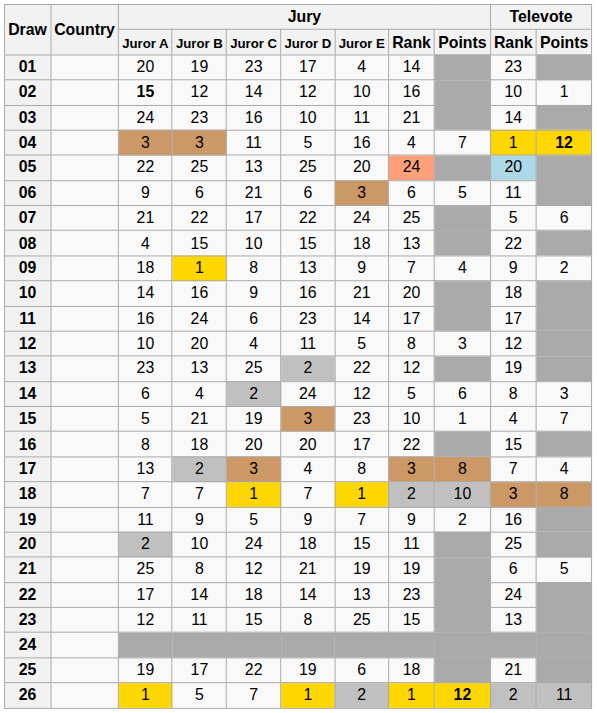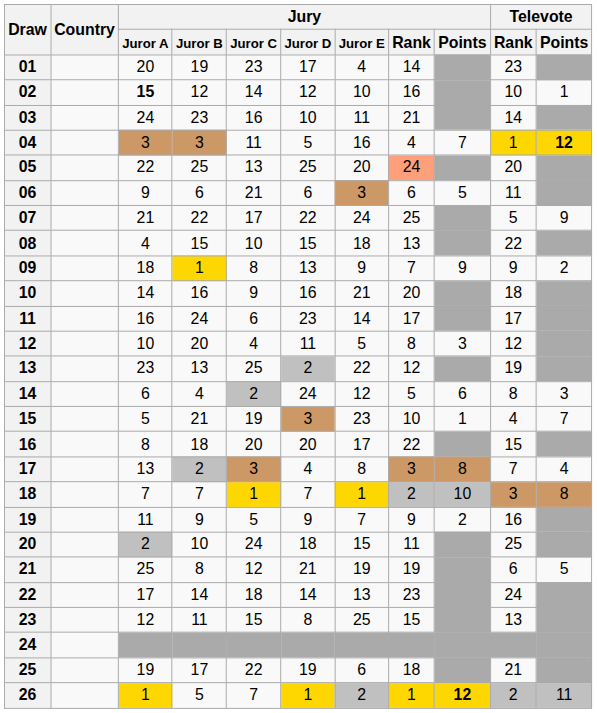(513, 167) lightblue background -> (513, 167) no background
(564, 218) 6 -> (564, 218) 9
(462, 268) 4 -> (462, 268) 9
